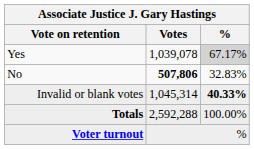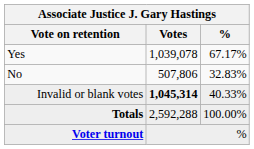(228, 54) lightgrey background -> (228, 54) no background
(178, 74) bold -> (178, 74) normal
(173, 94) normal -> (173, 94) bold
(227, 94) bold -> (228, 94) normal
